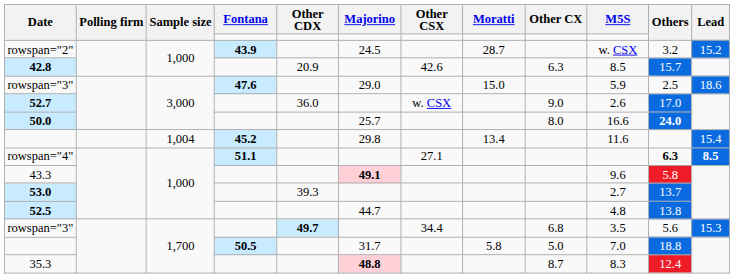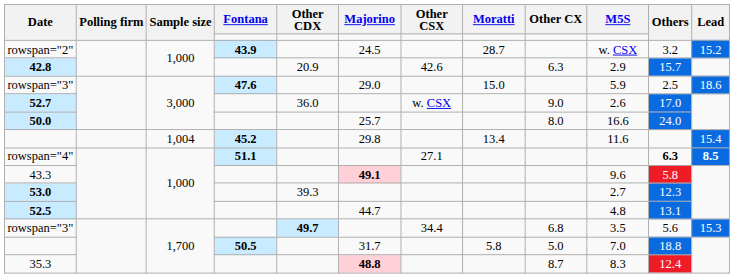(618, 67) 8.5 -> (618, 67) 2.9
(670, 120) bold -> (670, 120) normal
(670, 192) 13.7 -> (670, 192) 12.3
(670, 210) 13.8 -> (670, 210) 13.1
